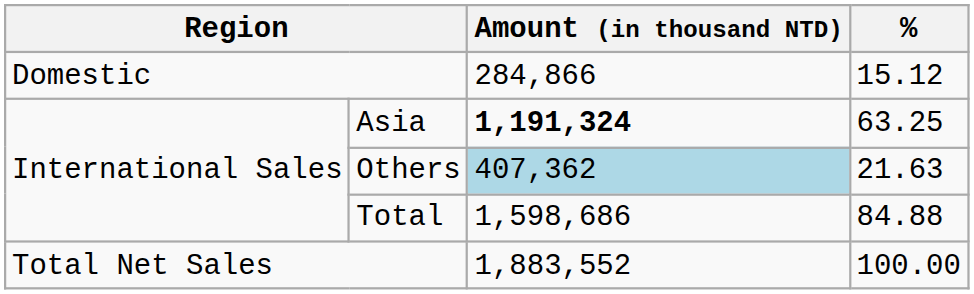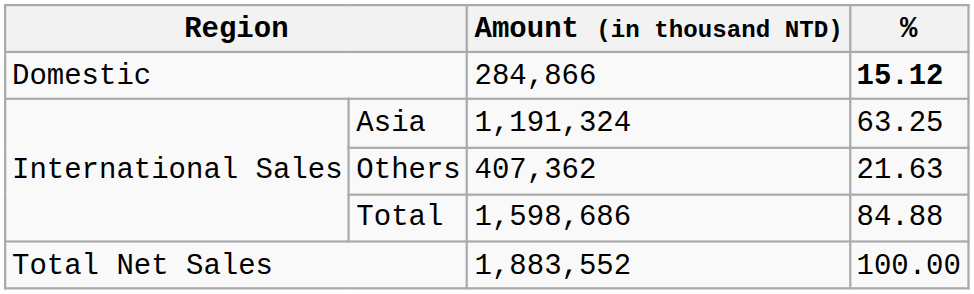(900, 76) normal -> (900, 76) bold
(553, 123) bold -> (553, 123) normal
(535, 170) lightblue background -> (535, 170) no background
